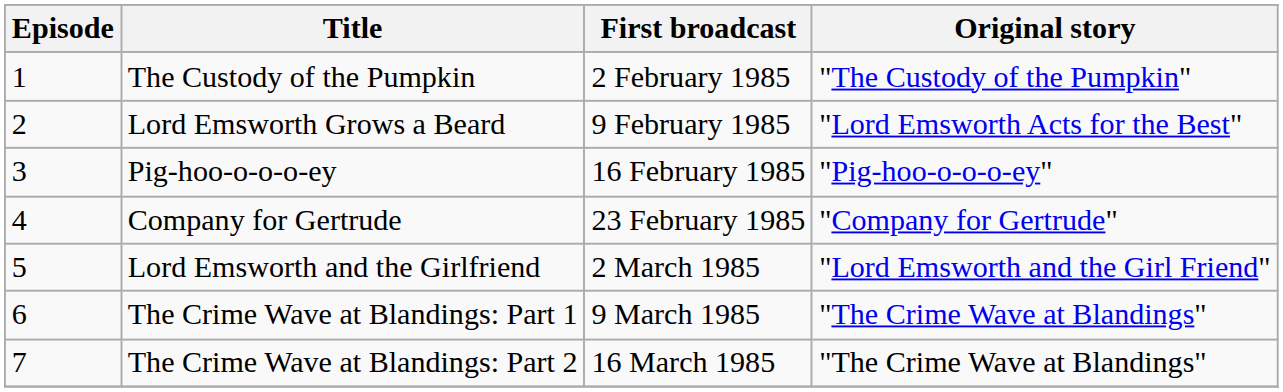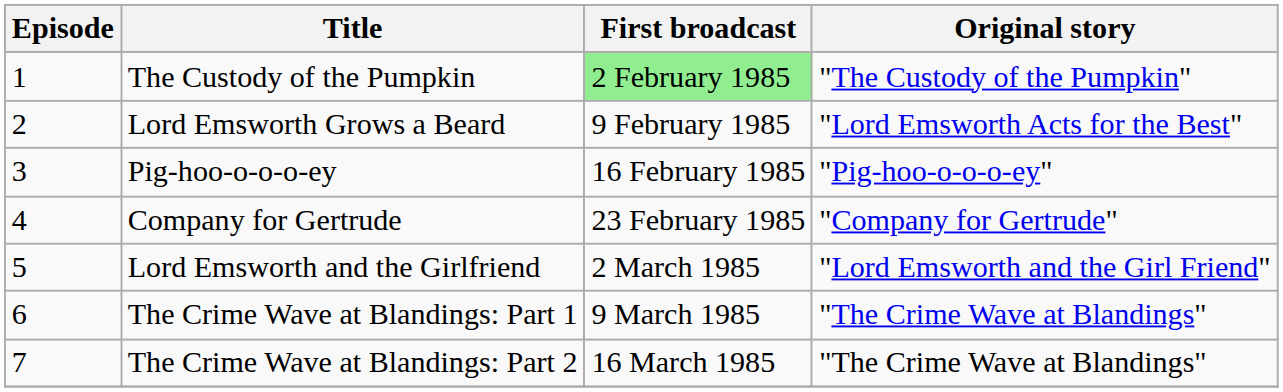(691, 76) no background -> (691, 76) lightgreen background
